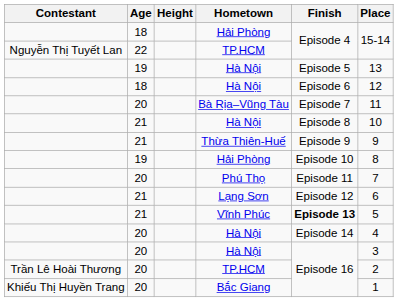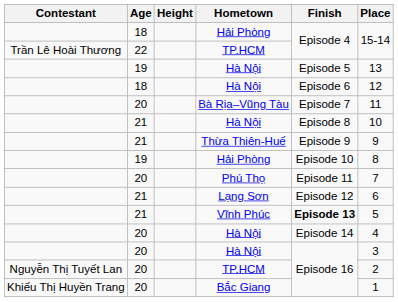(66, 50) Nguyễn Thị Tuyết Lan -> (66, 50) Trần Lê Hoài Thương
(66, 269) Trần Lê Hoài Thương -> (66, 269) Nguyễn Thị Tuyết Lan
